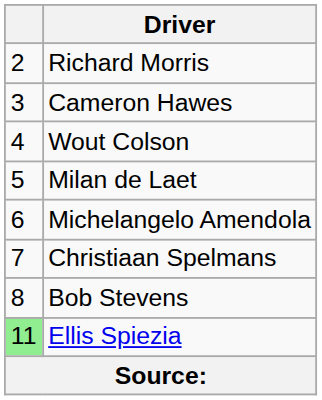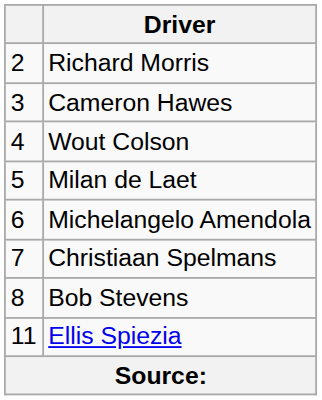(24, 336) lightgreen background -> (24, 336) no background
